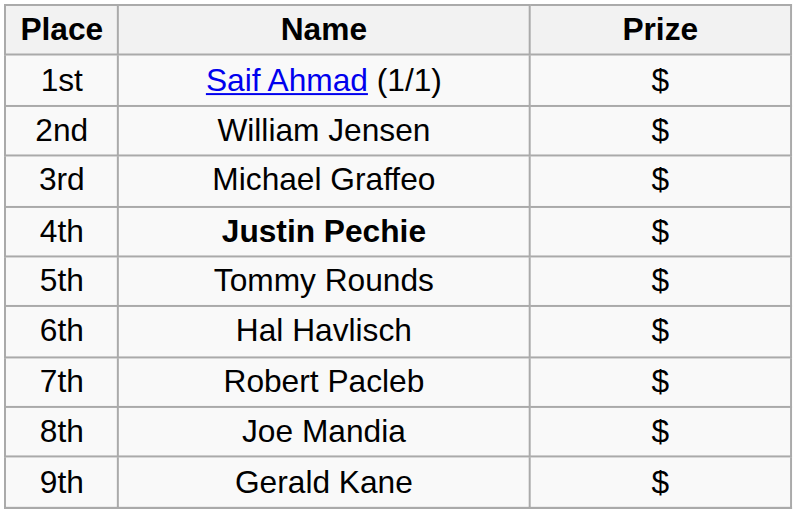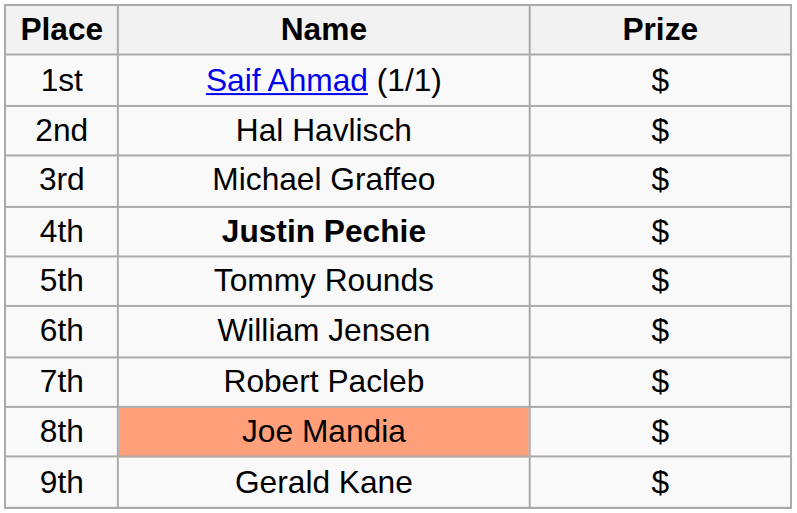(324, 130) William Jensen -> (324, 130) Hal Havlisch
(324, 331) Hal Havlisch -> (324, 331) William Jensen
(324, 431) no background -> (324, 431) lightsalmon background
